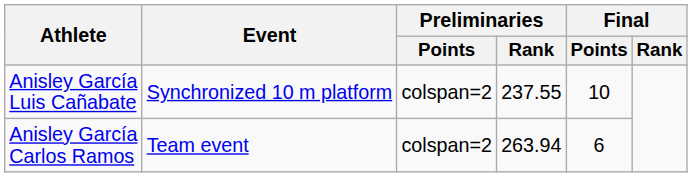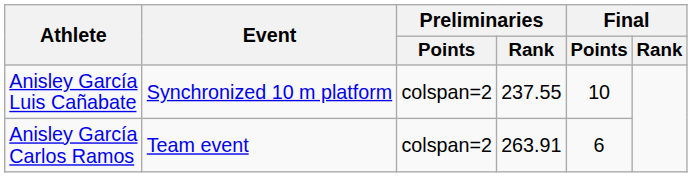(531, 145) 263.94 -> (531, 145) 263.91
